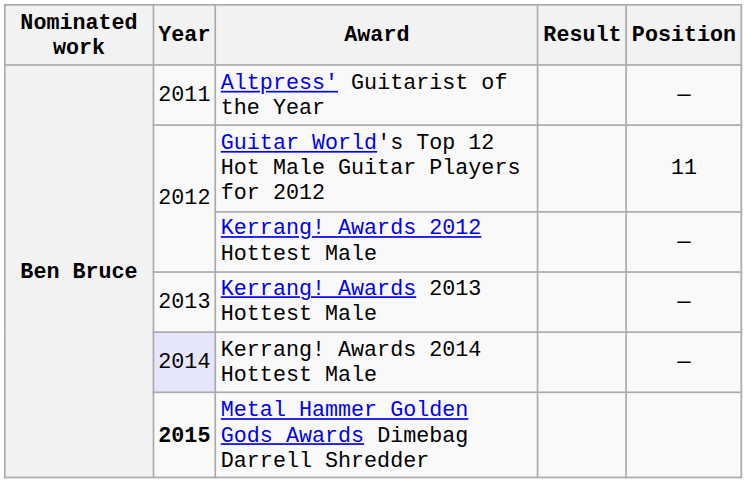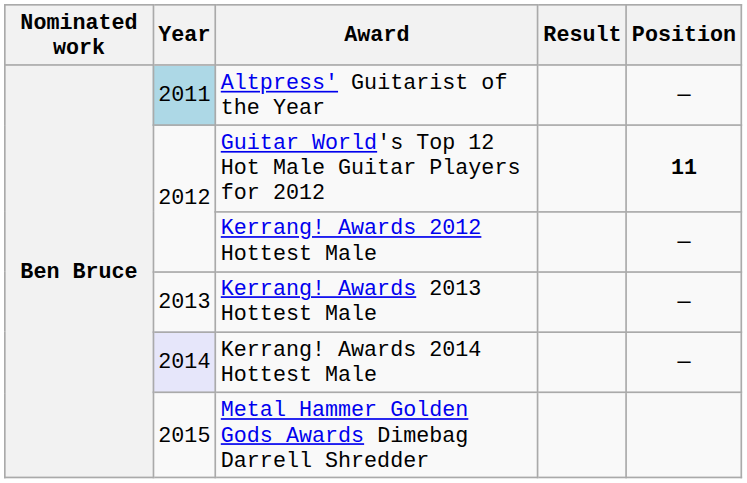(184, 95) no background -> (184, 95) lightblue background
(684, 168) normal -> (684, 168) bold
(184, 435) bold -> (184, 435) normal
